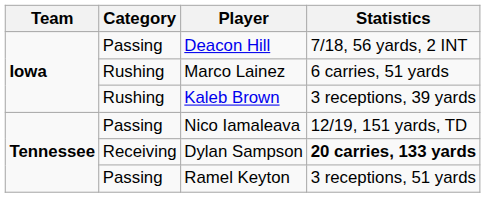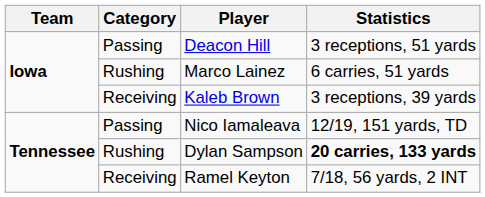(389, 45) 7/18, 56 yards, 2 INT -> (393, 45) 3 receptions, 51 yards
(134, 98) Rushing -> (140, 98) Receiving
(140, 151) Receiving -> (134, 151) Rushing
(133, 178) Passing -> (140, 178) Receiving
(393, 178) 3 receptions, 51 yards -> (389, 178) 7/18, 56 yards, 2 INT
